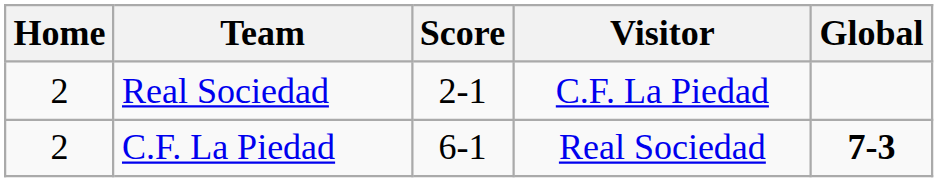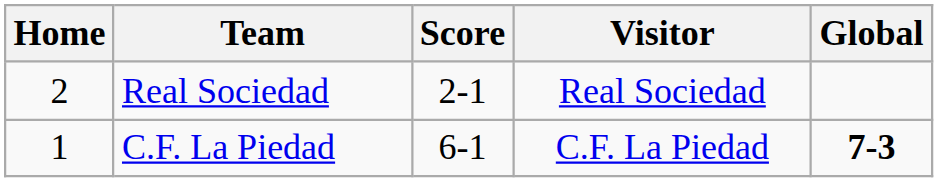(662, 90) C.F. La Piedad -> (662, 90) Real Sociedad
(59, 147) 2 -> (59, 147) 1
(662, 147) Real Sociedad -> (662, 147) C.F. La Piedad
